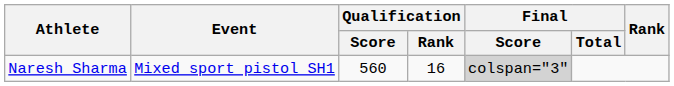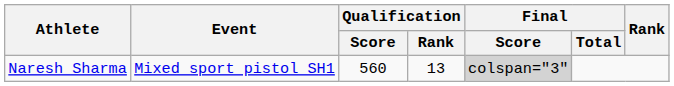(436, 68) 16 -> (436, 68) 13
